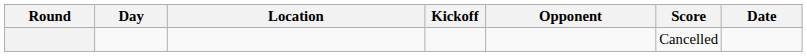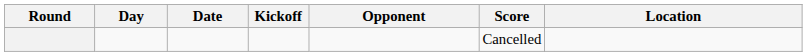columns swapped: (762, 16) <-> (296, 16)
